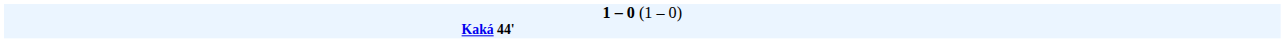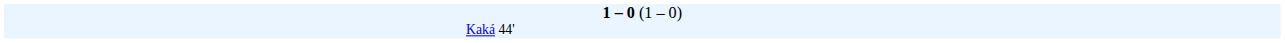(488, 30) bold -> (490, 30) normal
